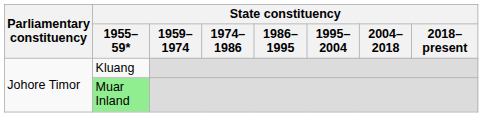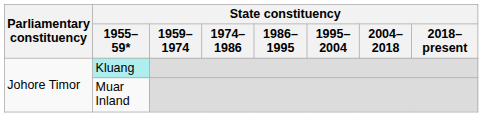(115, 68) no background -> (115, 68) paleturquoise background
(113, 94) lightgreen background -> (113, 94) no background
